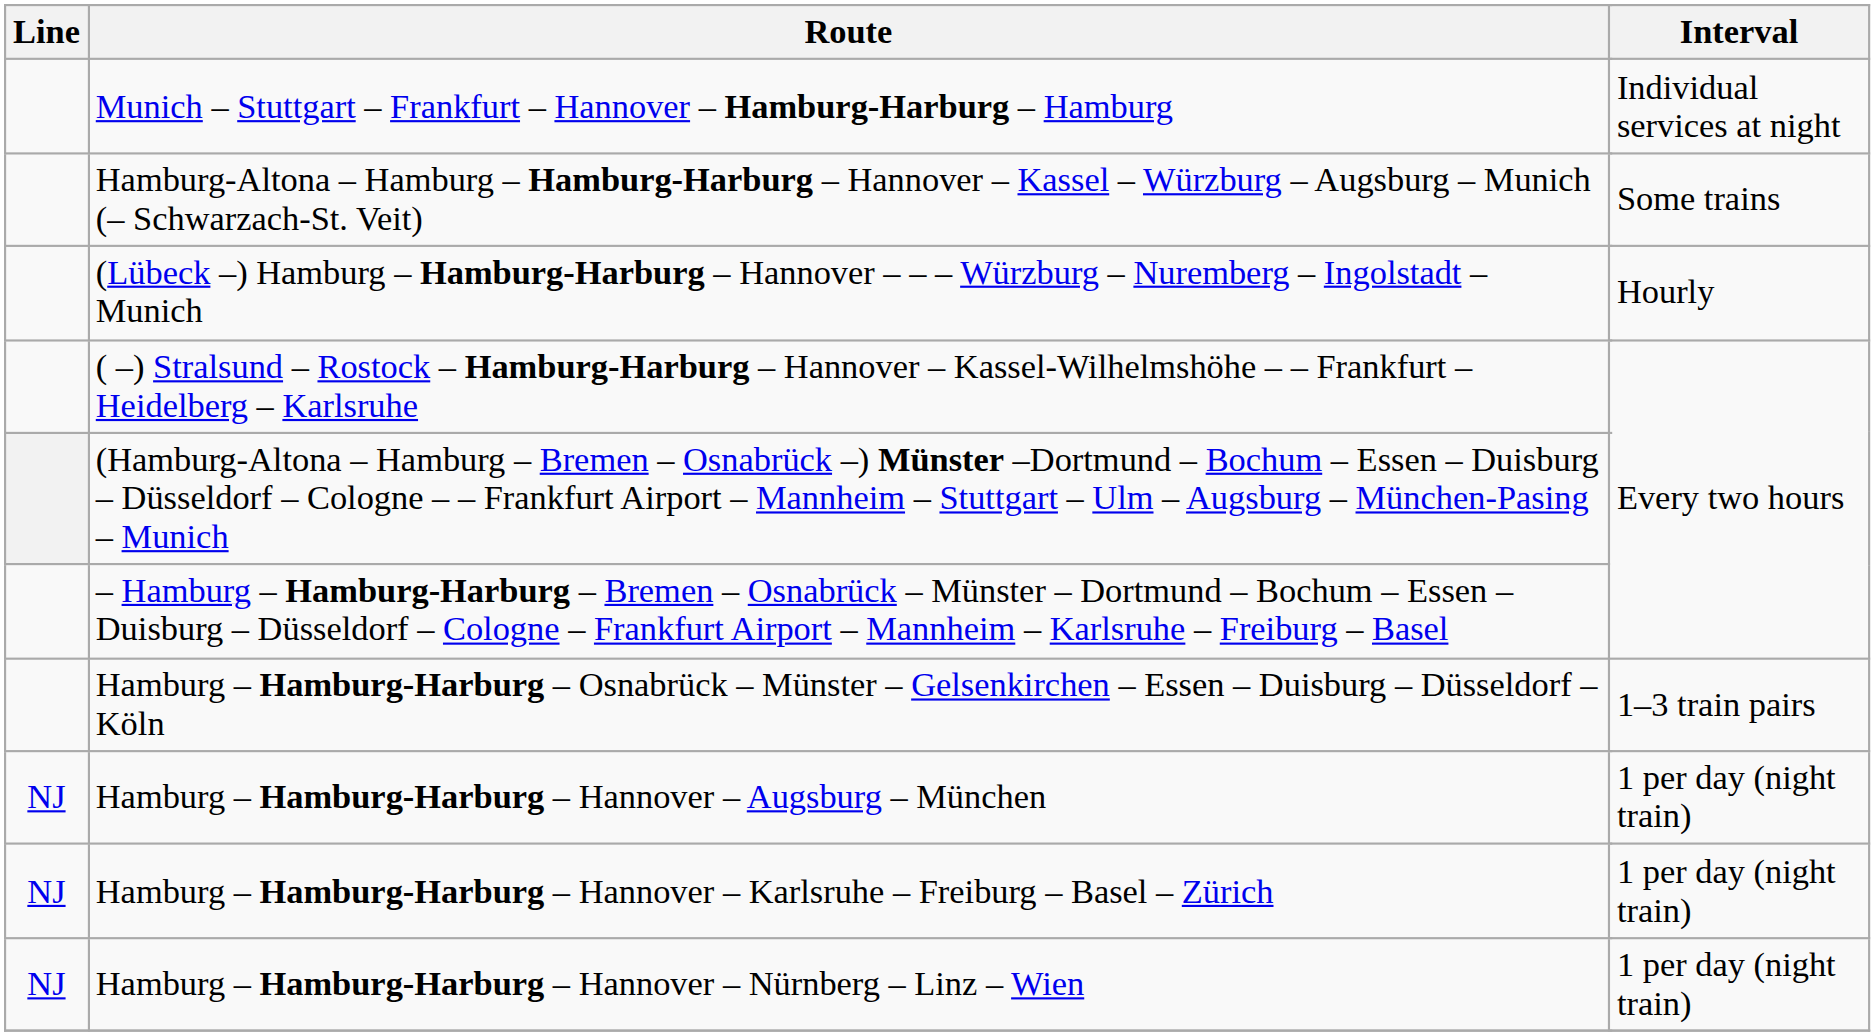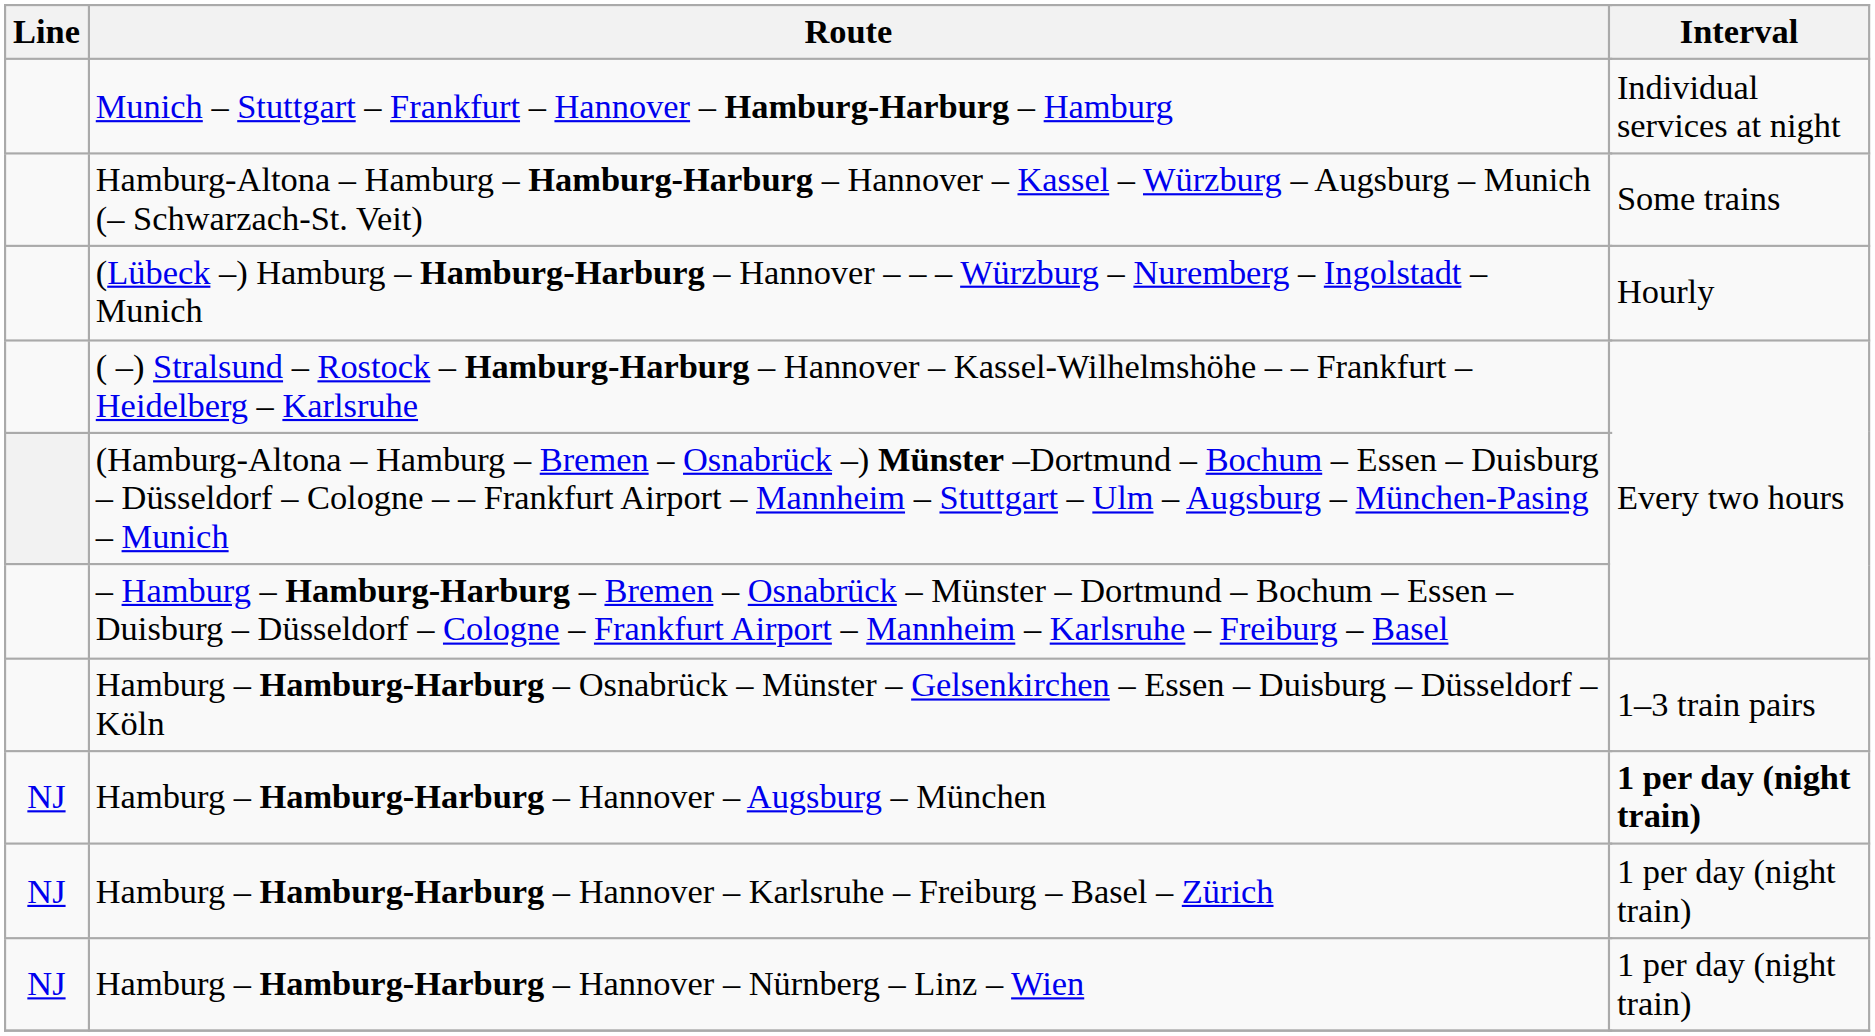(1726, 797) normal -> (1734, 797) bold
